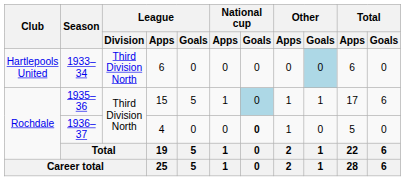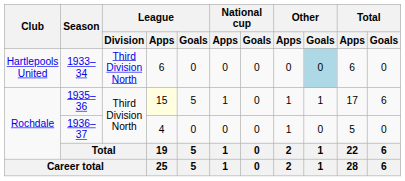(162, 101) no background -> (162, 101) lightyellow background
(257, 101) lightblue background -> (257, 101) no background
(257, 129) bold -> (257, 129) normal
